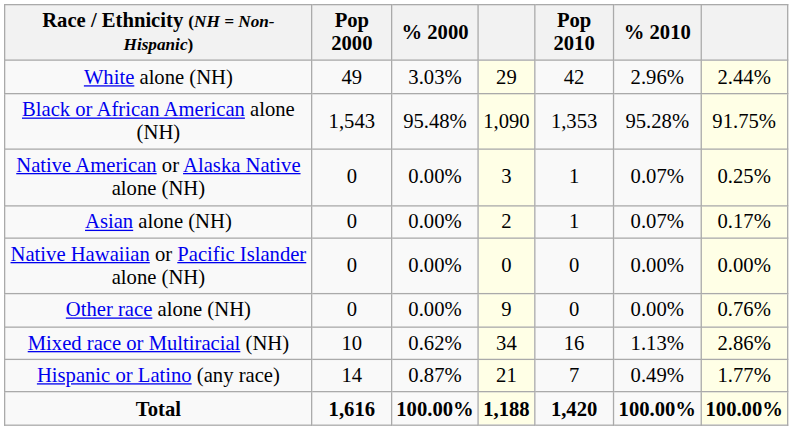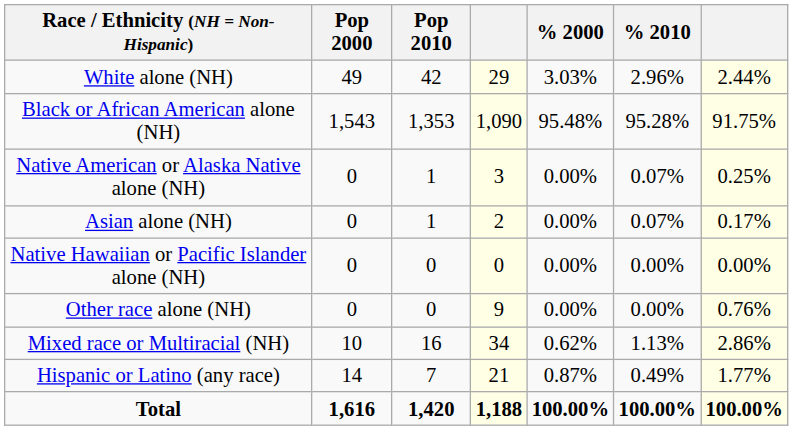columns swapped: (574, 32) <-> (435, 32)
